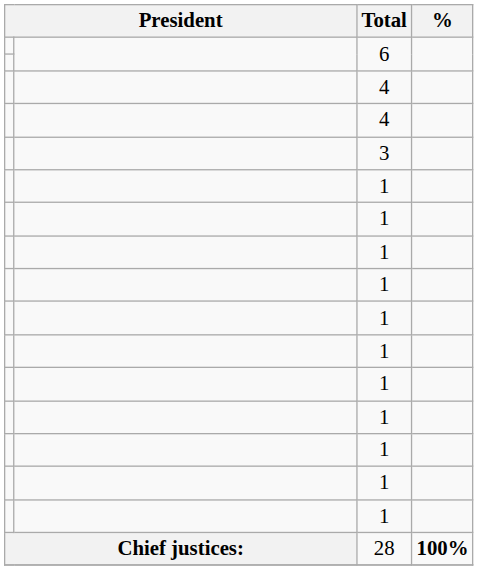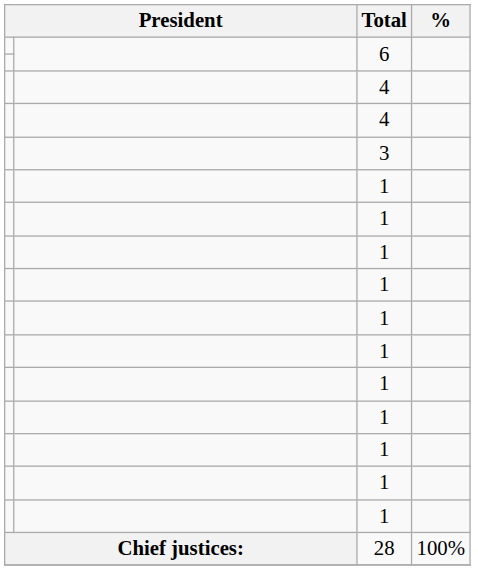(442, 548) bold -> (441, 548) normal
